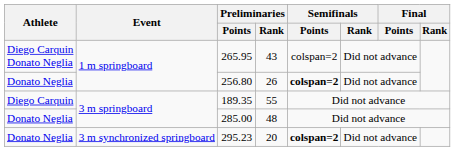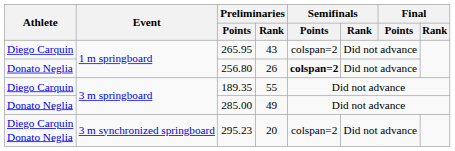(40, 56) Diego Carquin Donato Neglia -> (40, 50) Diego Carquin
(272, 119) 48 -> (272, 105) 49
(40, 137) Donato Neglia -> (40, 130) Diego Carquin Donato Neglia
(314, 137) bold -> (314, 130) normal
